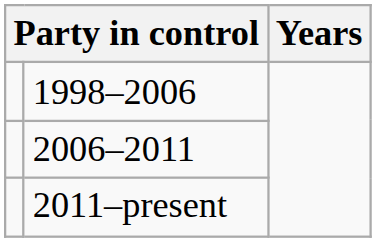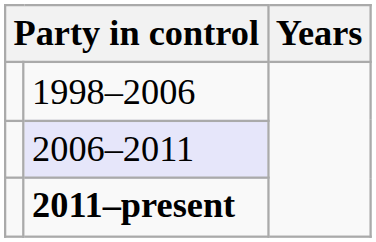(114, 148) no background -> (113, 148) lavender background
(130, 206) normal -> (134, 206) bold
